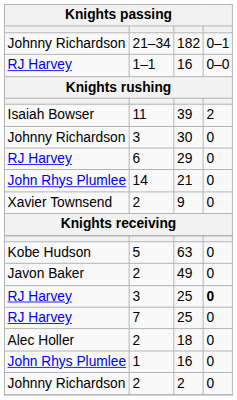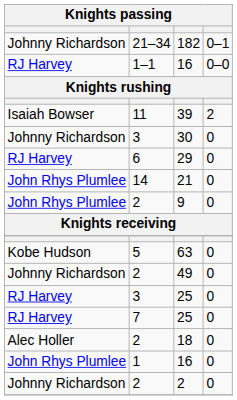(60, 202) Xavier Townsend -> (67, 202) John Rhys Plumlee
(46, 274) Javon Baker -> (66, 274) Johnny Richardson
(210, 296) bold -> (210, 296) normal
